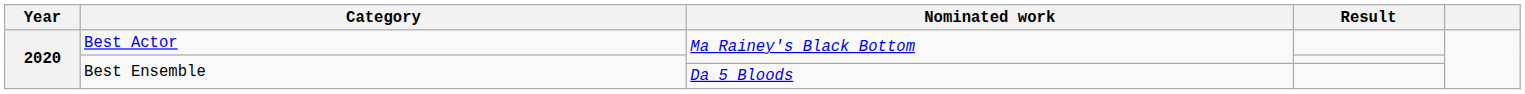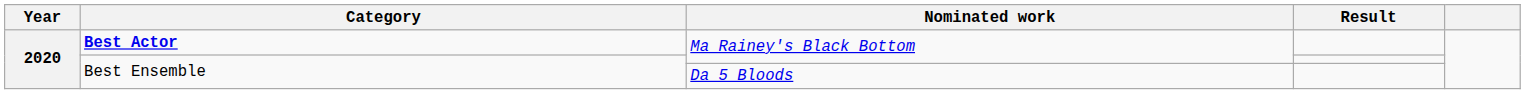(131, 43) normal -> (131, 43) bold
